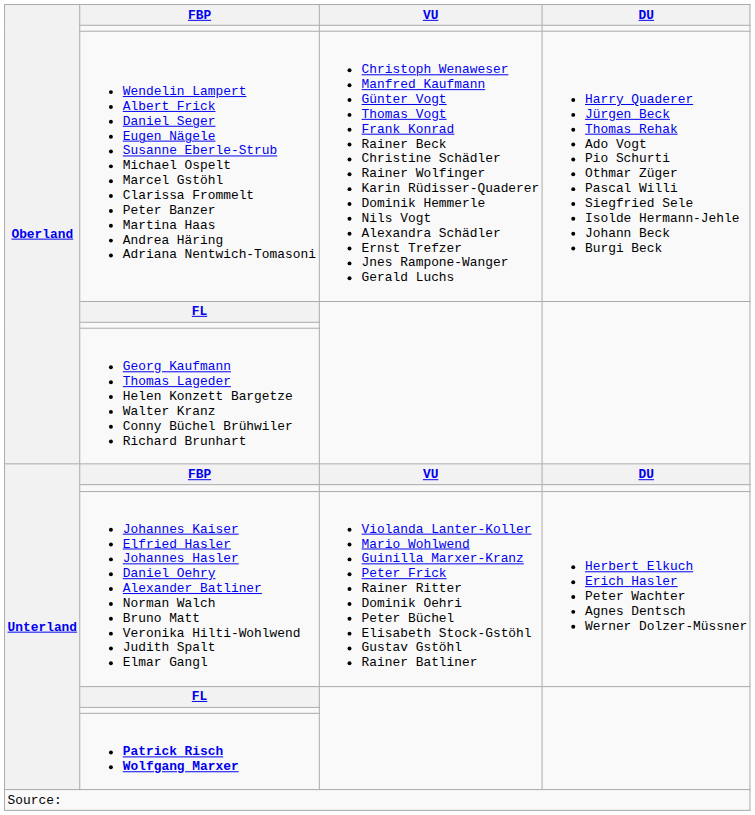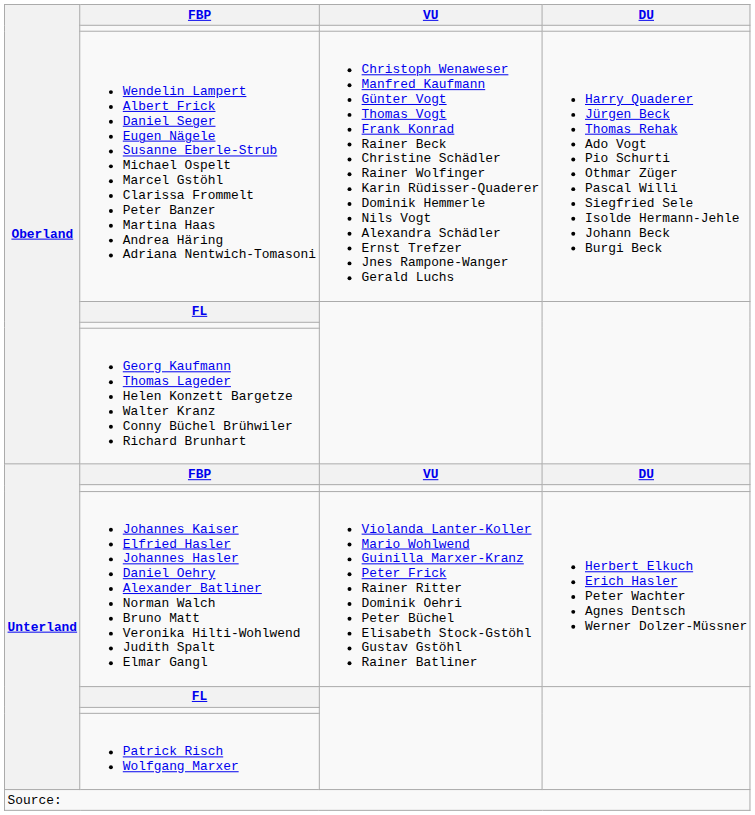(200, 759) bold -> (200, 759) normal
